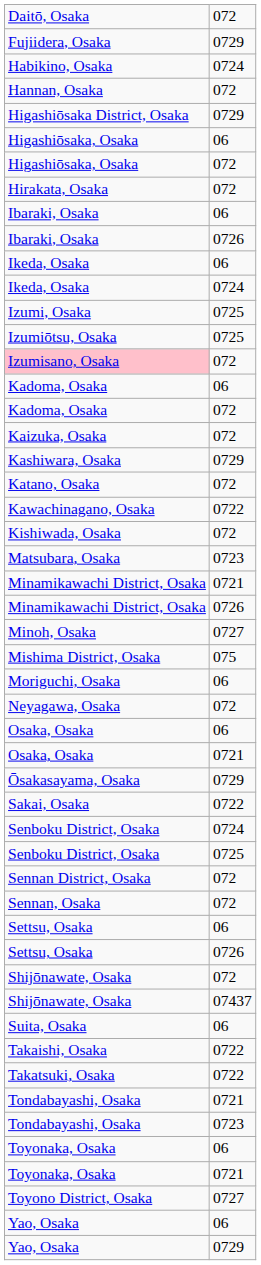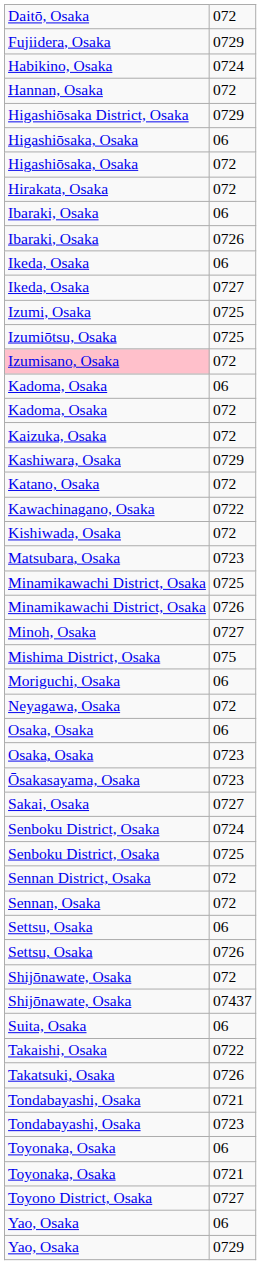(229, 287) 0724 -> (229, 287) 0727
(229, 582) 0721 -> (229, 582) 0725
(229, 755) 0721 -> (229, 755) 0723
(229, 779) 0729 -> (229, 779) 0723
(229, 804) 0722 -> (229, 804) 0727
(229, 1075) 0722 -> (229, 1075) 0726
